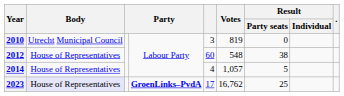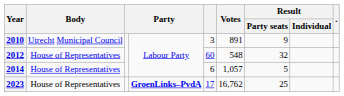(236, 41) 819 -> (236, 41) 891
(286, 41) 0 -> (286, 41) 9
(284, 55) 38 -> (284, 55) 32
(212, 70) 4 -> (212, 70) 6
(75, 84) lavender background -> (75, 84) no background
